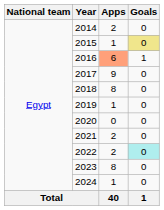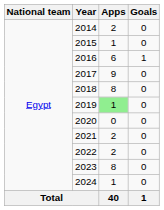(144, 43) khaki background -> (144, 43) no background
(113, 58) lightsalmon background -> (113, 58) no background
(113, 105) no background -> (113, 105) lightgreen background
(144, 151) paleturquoise background -> (144, 151) no background
